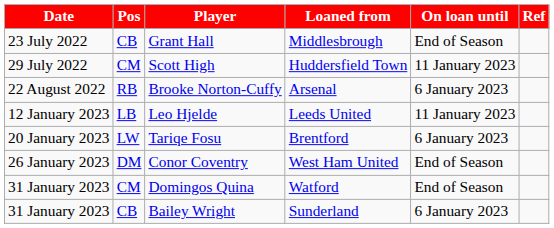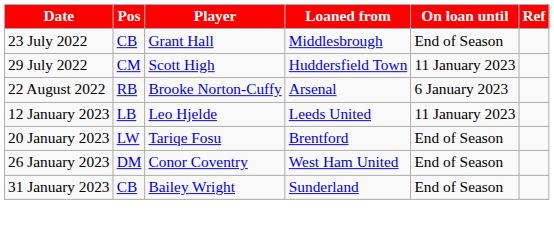(461, 138) 6 January 2023 -> (459, 138) End of Season
- row: (201, 187)
(461, 211) 6 January 2023 -> (459, 187) End of Season
